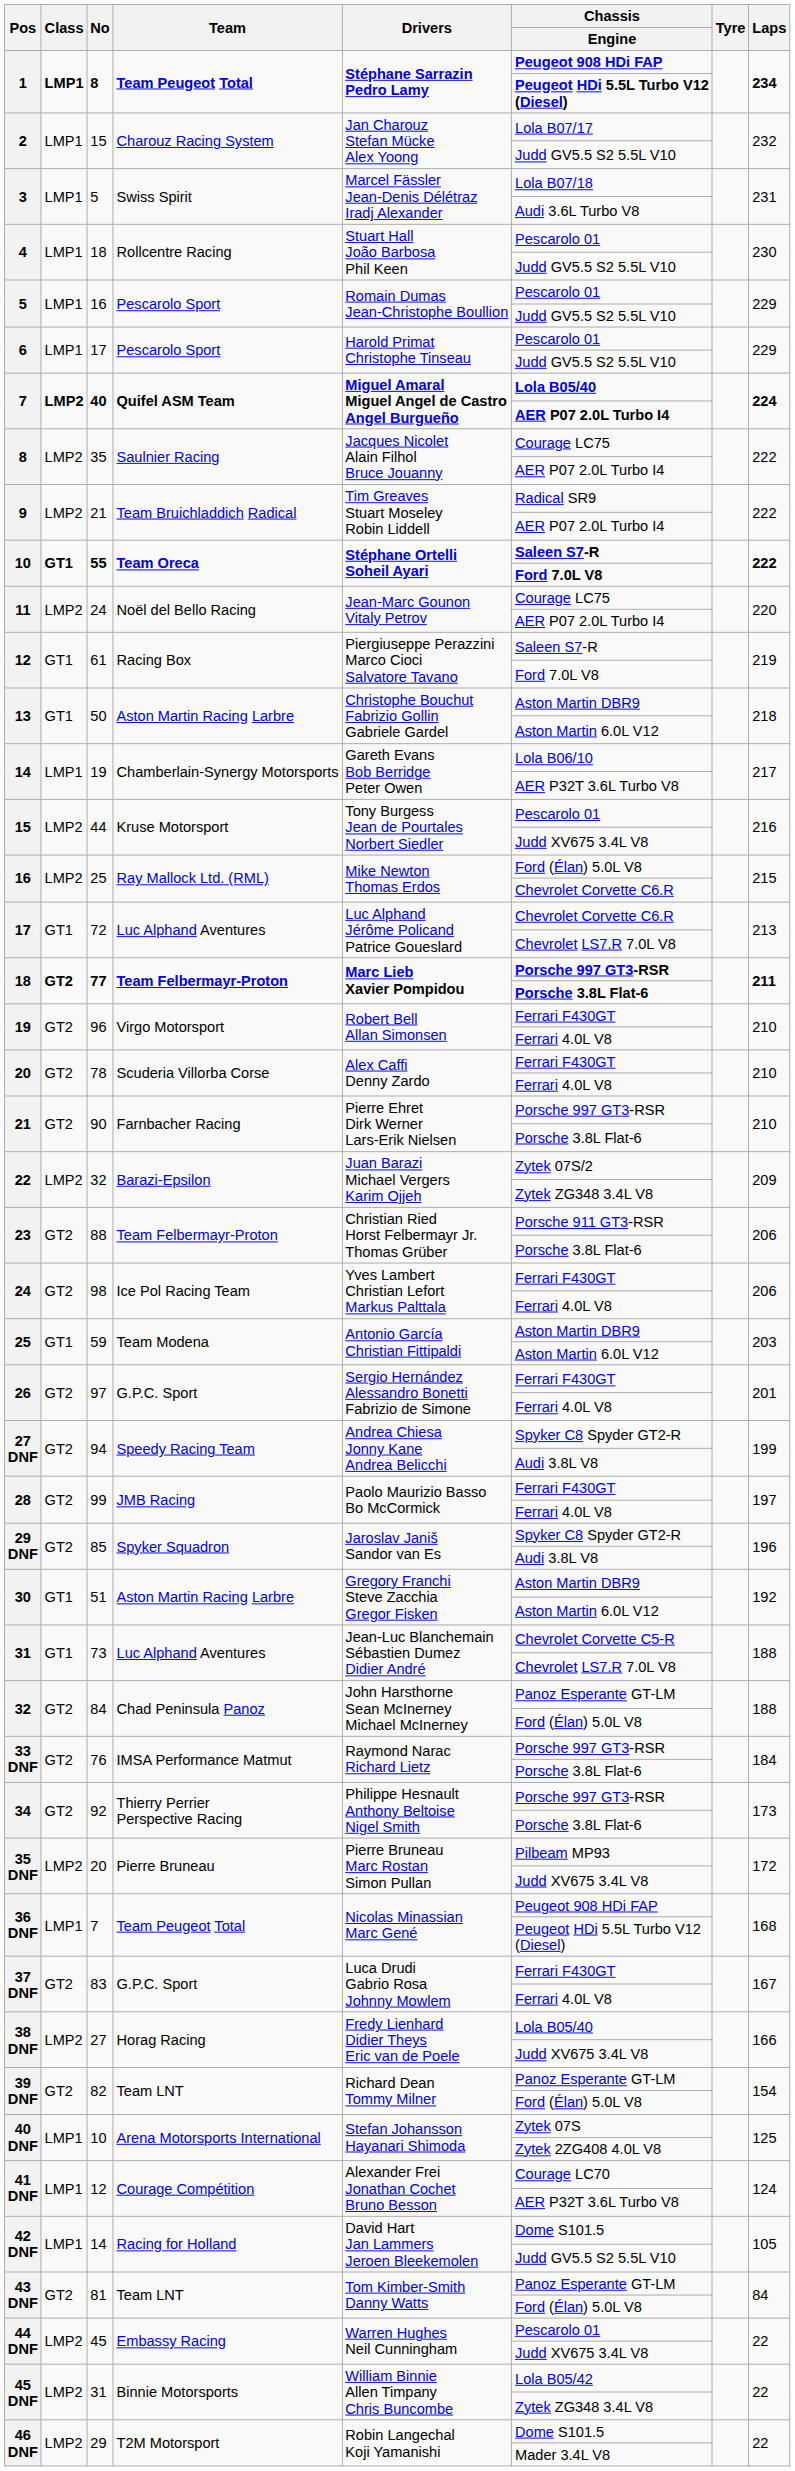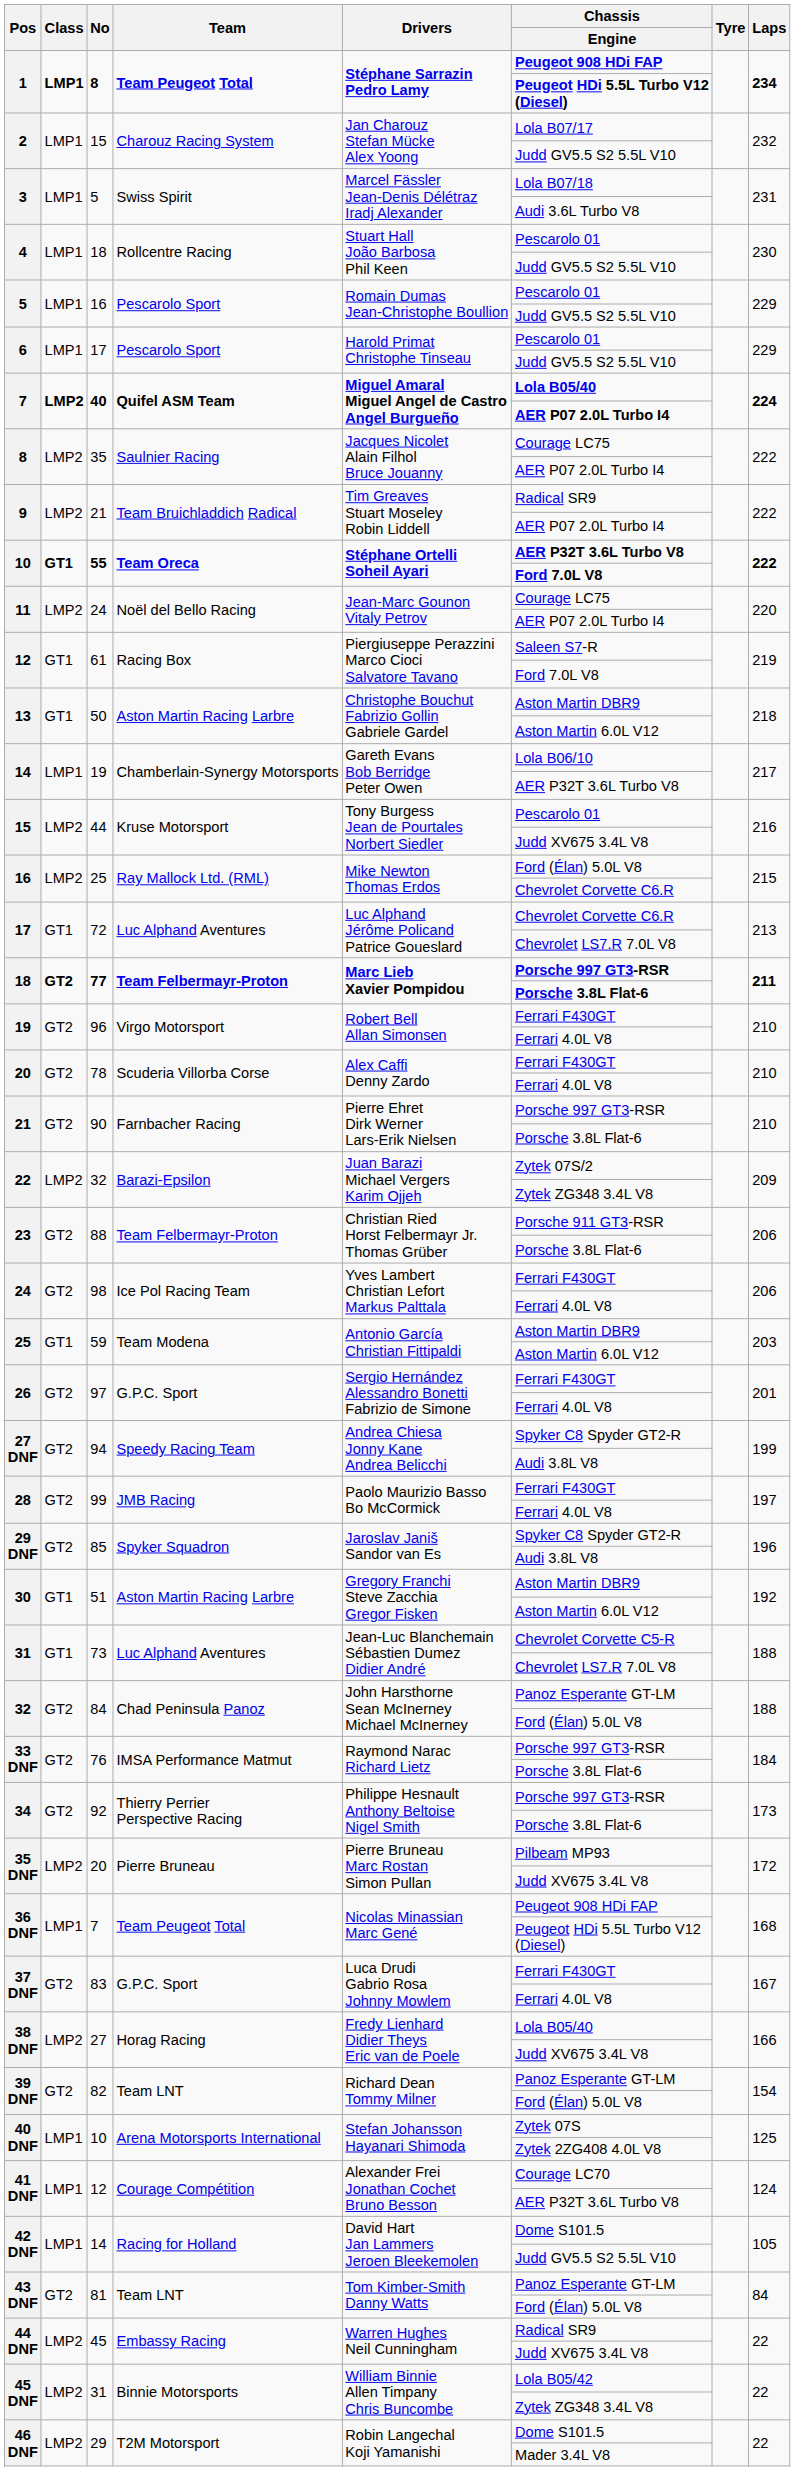(557, 552) Saleen S7-R -> (599, 552) AER P32T 3.6L Turbo V8
(558, 2330) Pescarolo 01 -> (556, 2330) Radical SR9
